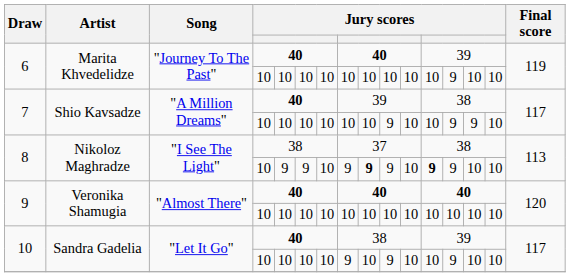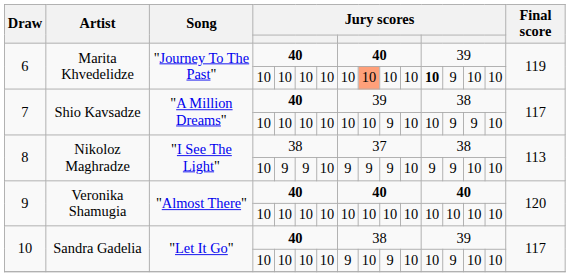(369, 77) no background -> (369, 77) lightsalmon background
(432, 77) normal -> (432, 77) bold
(369, 169) bold -> (369, 169) normal
(432, 169) bold -> (432, 169) normal
